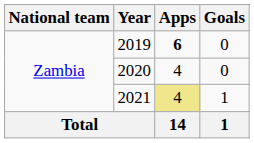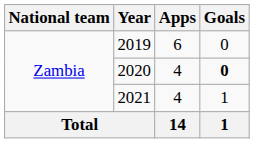(177, 44) bold -> (177, 44) normal
(224, 71) normal -> (224, 71) bold
(177, 97) khaki background -> (177, 97) no background
